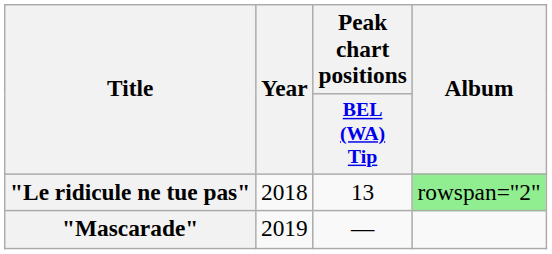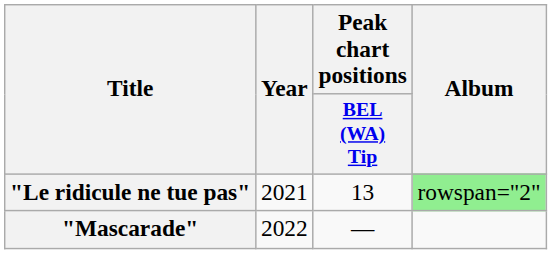(284, 192) 2018 -> (284, 192) 2021
(284, 229) 2019 -> (284, 229) 2022
